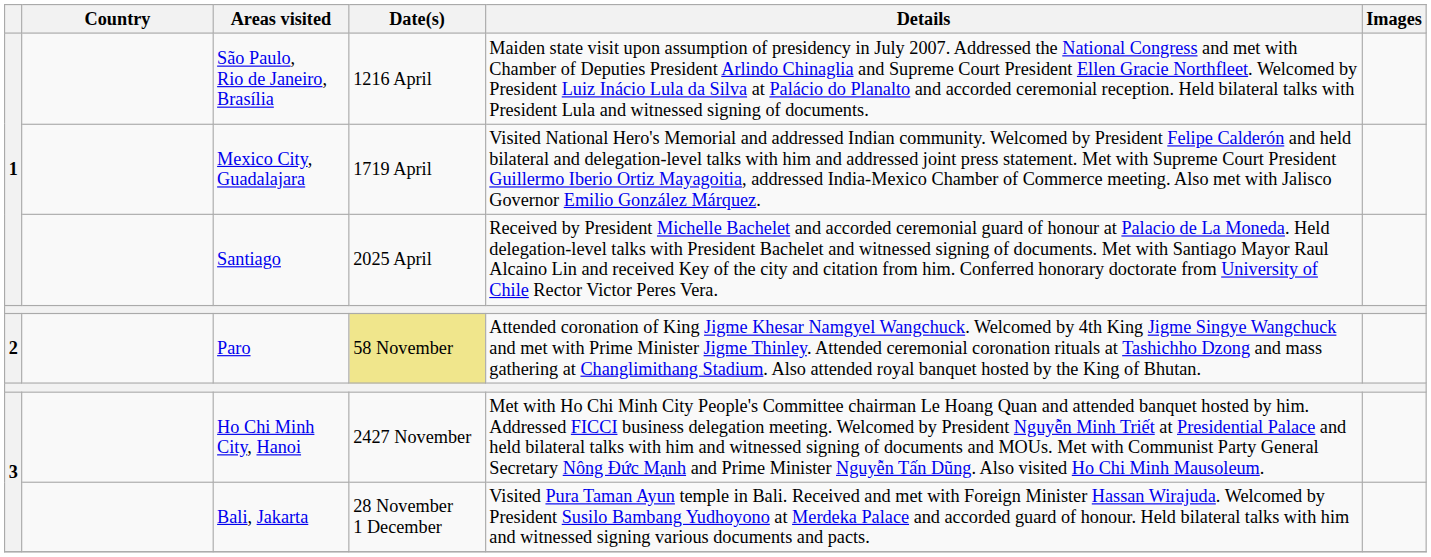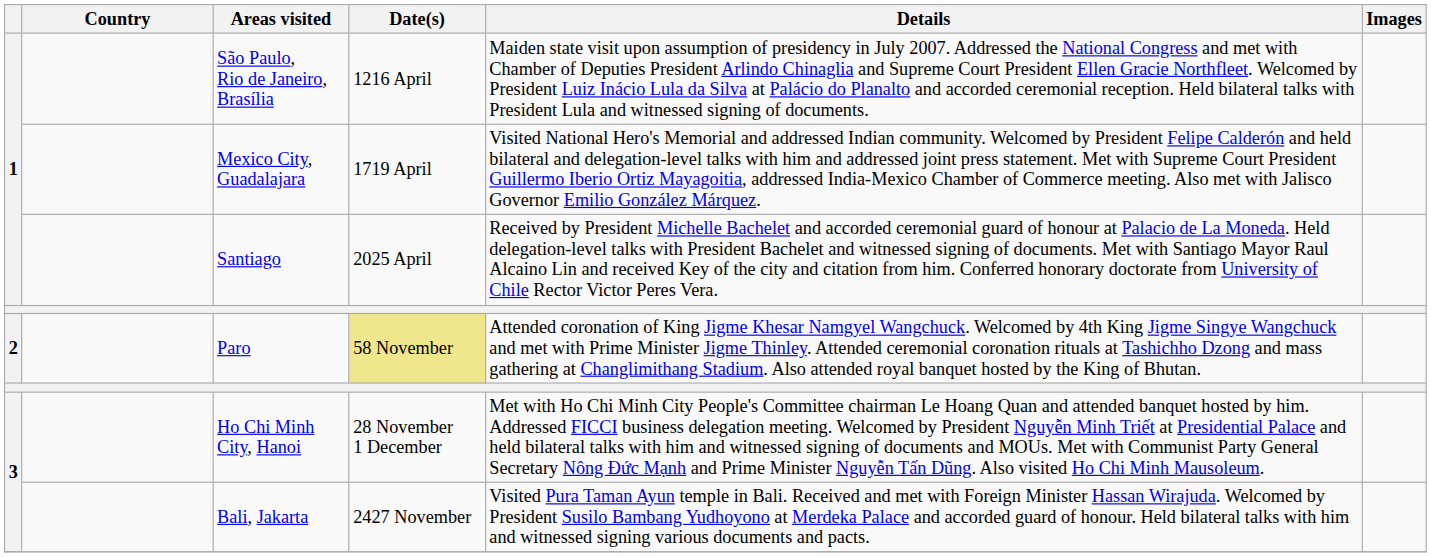(412, 436) 2427 November -> (403, 436) 28 November 1 December
(403, 517) 28 November 1 December -> (412, 517) 2427 November
